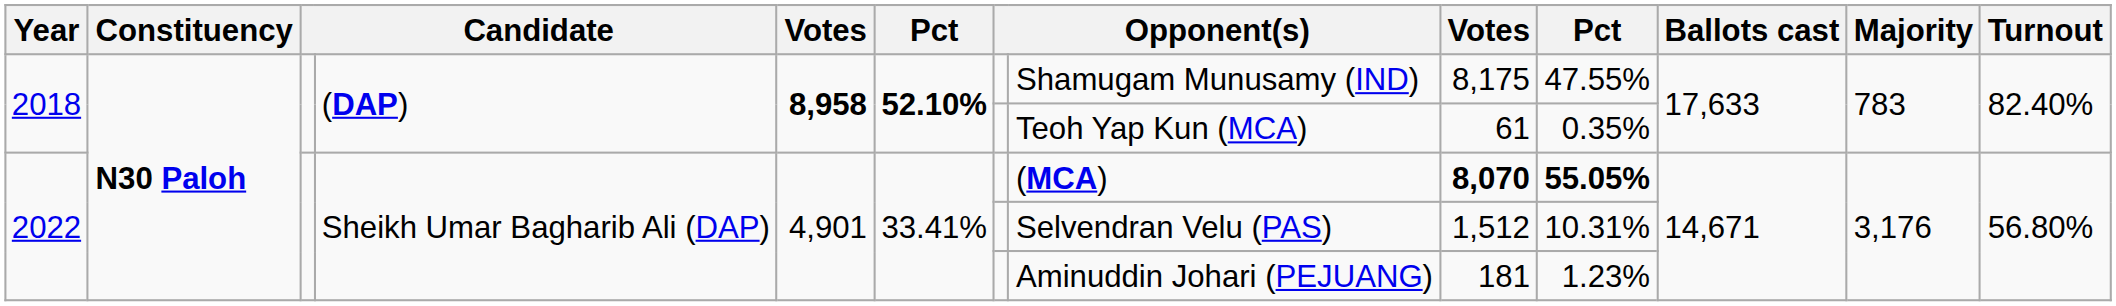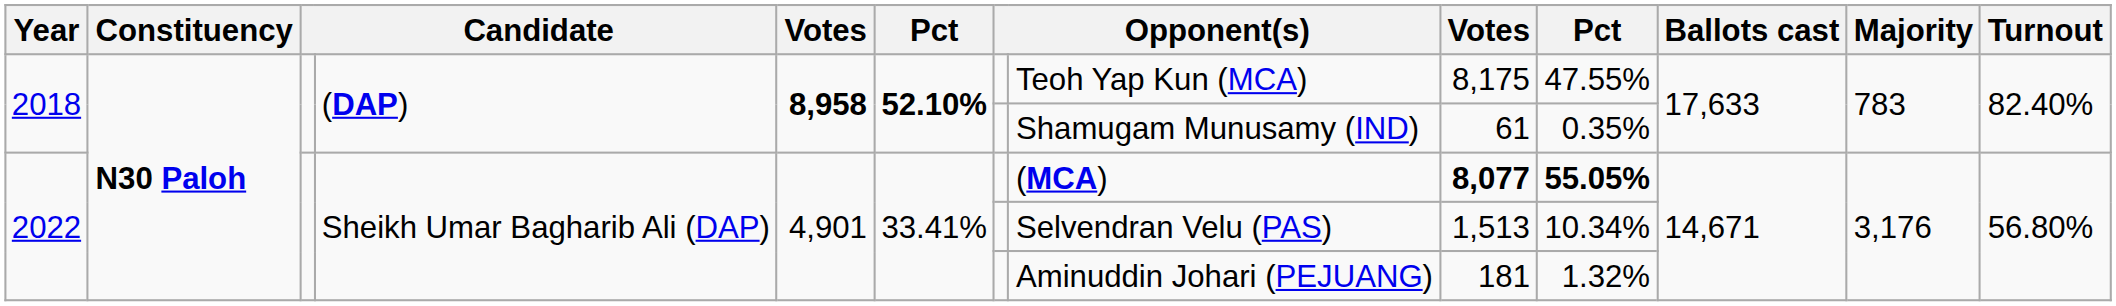(1218, 79) Shamugam Munusamy (IND) -> (1162, 79) Teoh Yap Kun (MCA)
(1162, 128) Teoh Yap Kun (MCA) -> (1218, 128) Shamugam Munusamy (IND)
(1491, 178) 8,070 -> (1491, 178) 8,077
(1491, 227) 1,512 -> (1491, 227) 1,513
(1597, 227) 10.31% -> (1597, 227) 10.34%
(1606, 276) 1.23% -> (1606, 276) 1.32%
